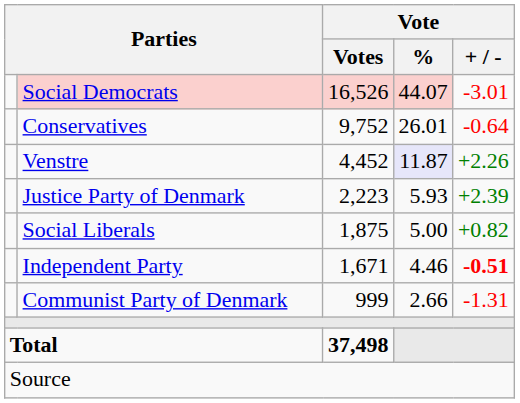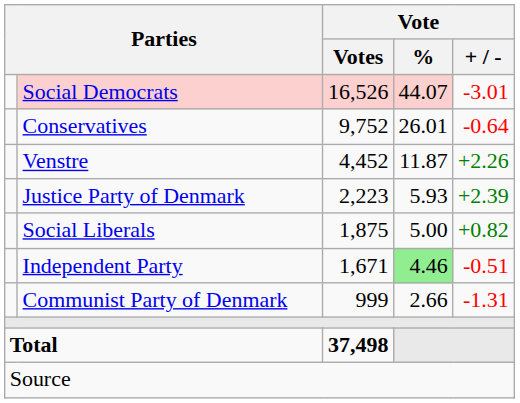(424, 160) lavender background -> (424, 160) no background
(429, 265) no background -> (429, 265) lightgreen background
(486, 265) bold -> (486, 265) normal
